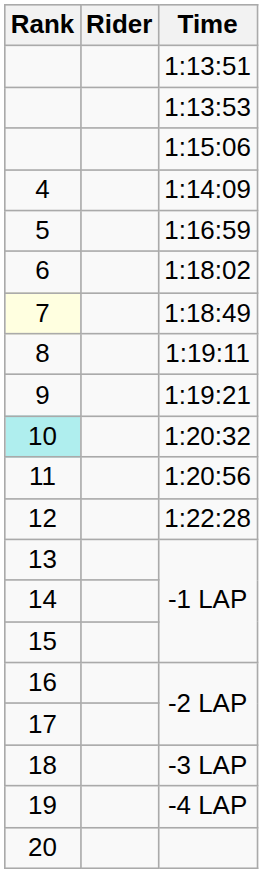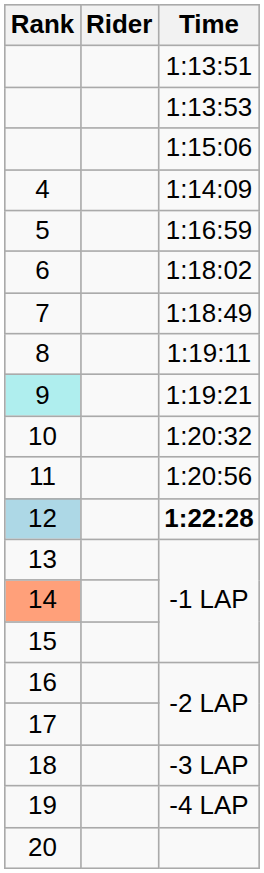(42, 312) lightyellow background -> (42, 312) no background
(42, 395) no background -> (42, 395) paleturquoise background
(42, 436) paleturquoise background -> (42, 436) no background
(42, 518) no background -> (42, 518) lightblue background
(208, 518) normal -> (209, 518) bold
(42, 600) no background -> (42, 600) lightsalmon background
